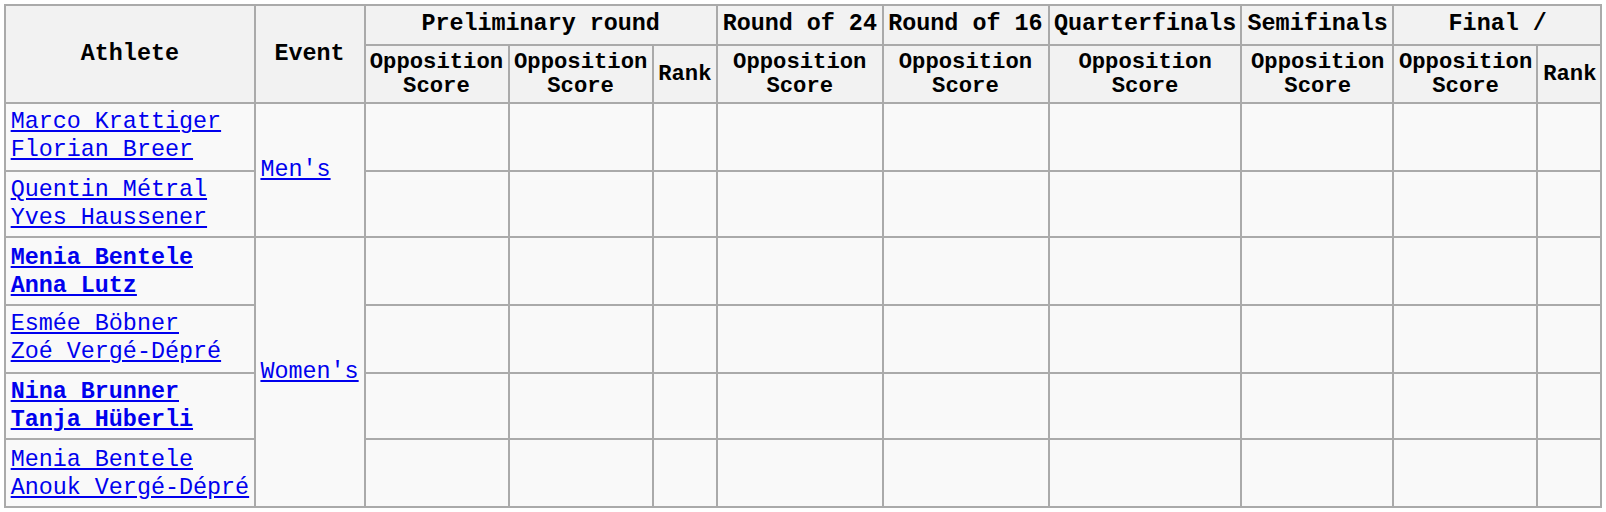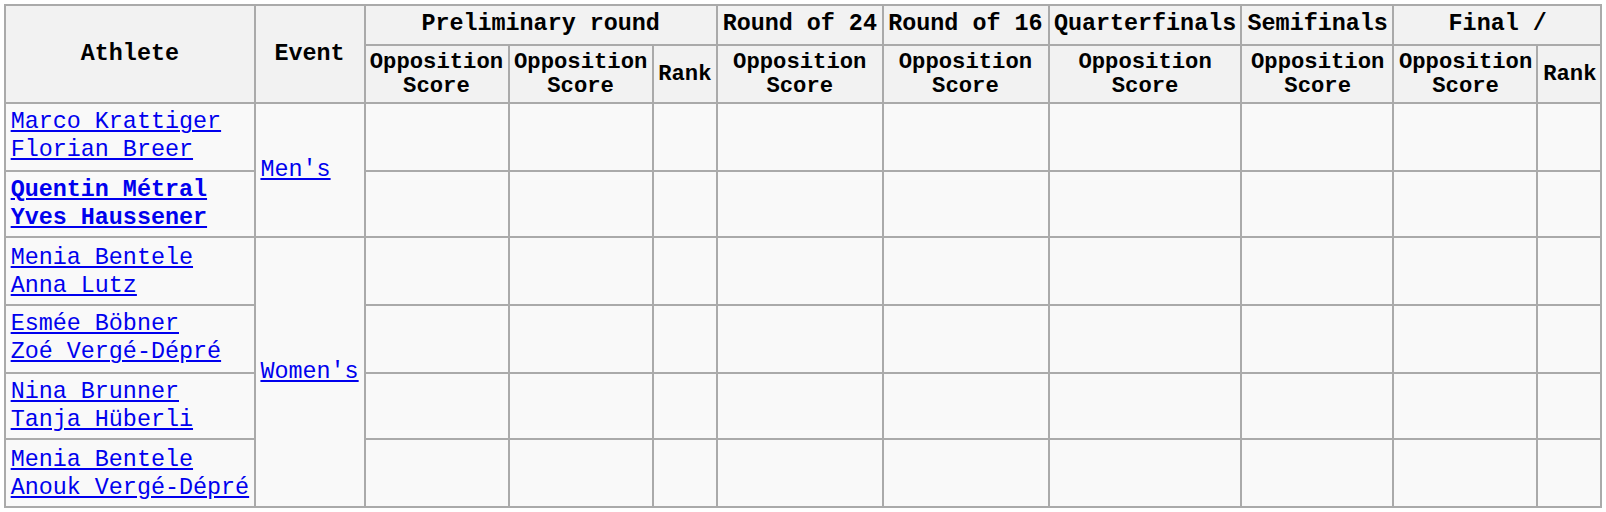(109, 204) normal -> (109, 204) bold
(102, 271) bold -> (102, 271) normal
(102, 406) bold -> (102, 406) normal
